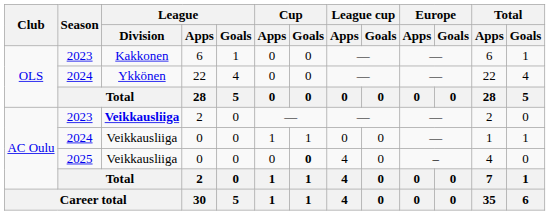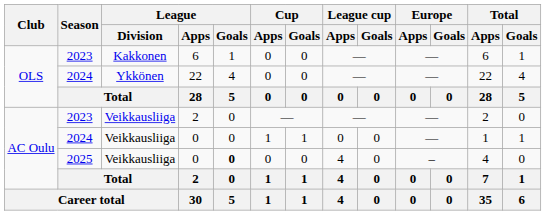(142, 117) bold -> (140, 117) normal
(236, 158) normal -> (232, 158) bold
(308, 158) bold -> (304, 158) normal
